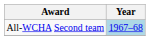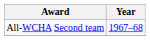(126, 27) lightblue background -> (126, 27) no background
